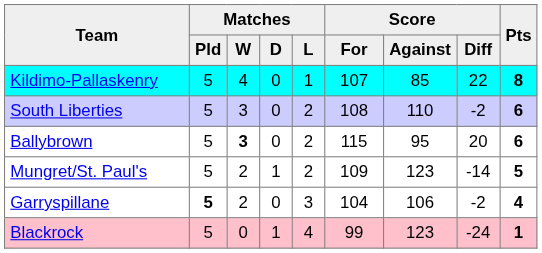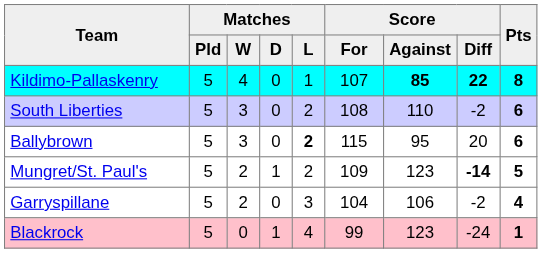(420, 80) normal -> (420, 80) bold
(478, 80) normal -> (478, 80) bold
(243, 141) bold -> (243, 141) normal
(308, 141) normal -> (308, 141) bold
(478, 171) normal -> (478, 171) bold
(208, 202) bold -> (208, 202) normal
